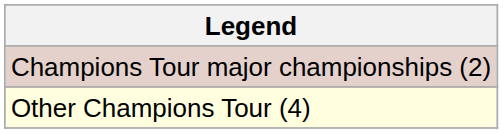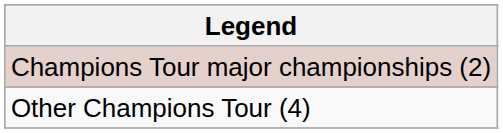(161, 108) lightyellow background -> (161, 108) no background
